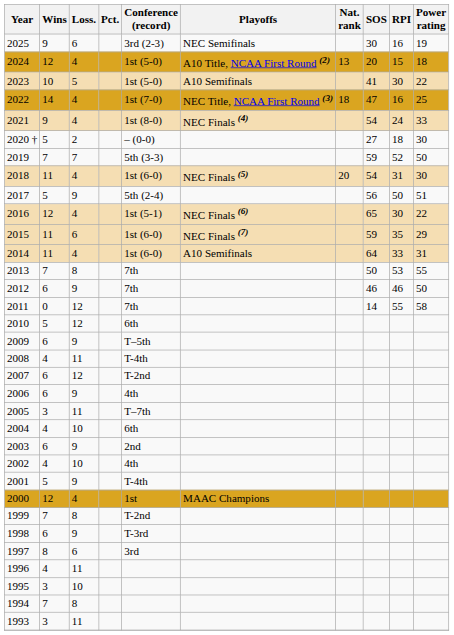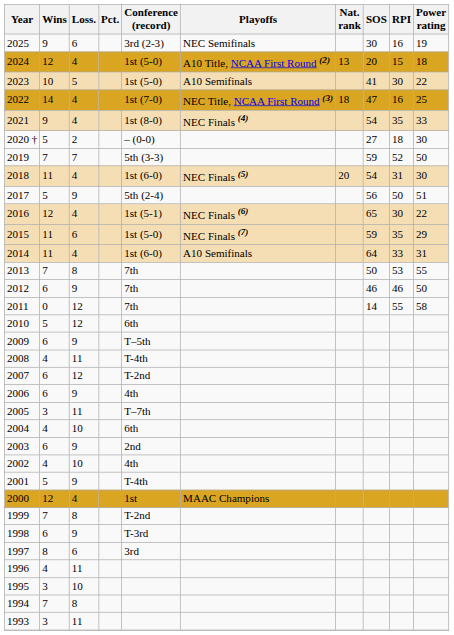(397, 120) 24 -> (397, 120) 35
(143, 234) 1st (6-0) -> (143, 234) 1st (5-0)
